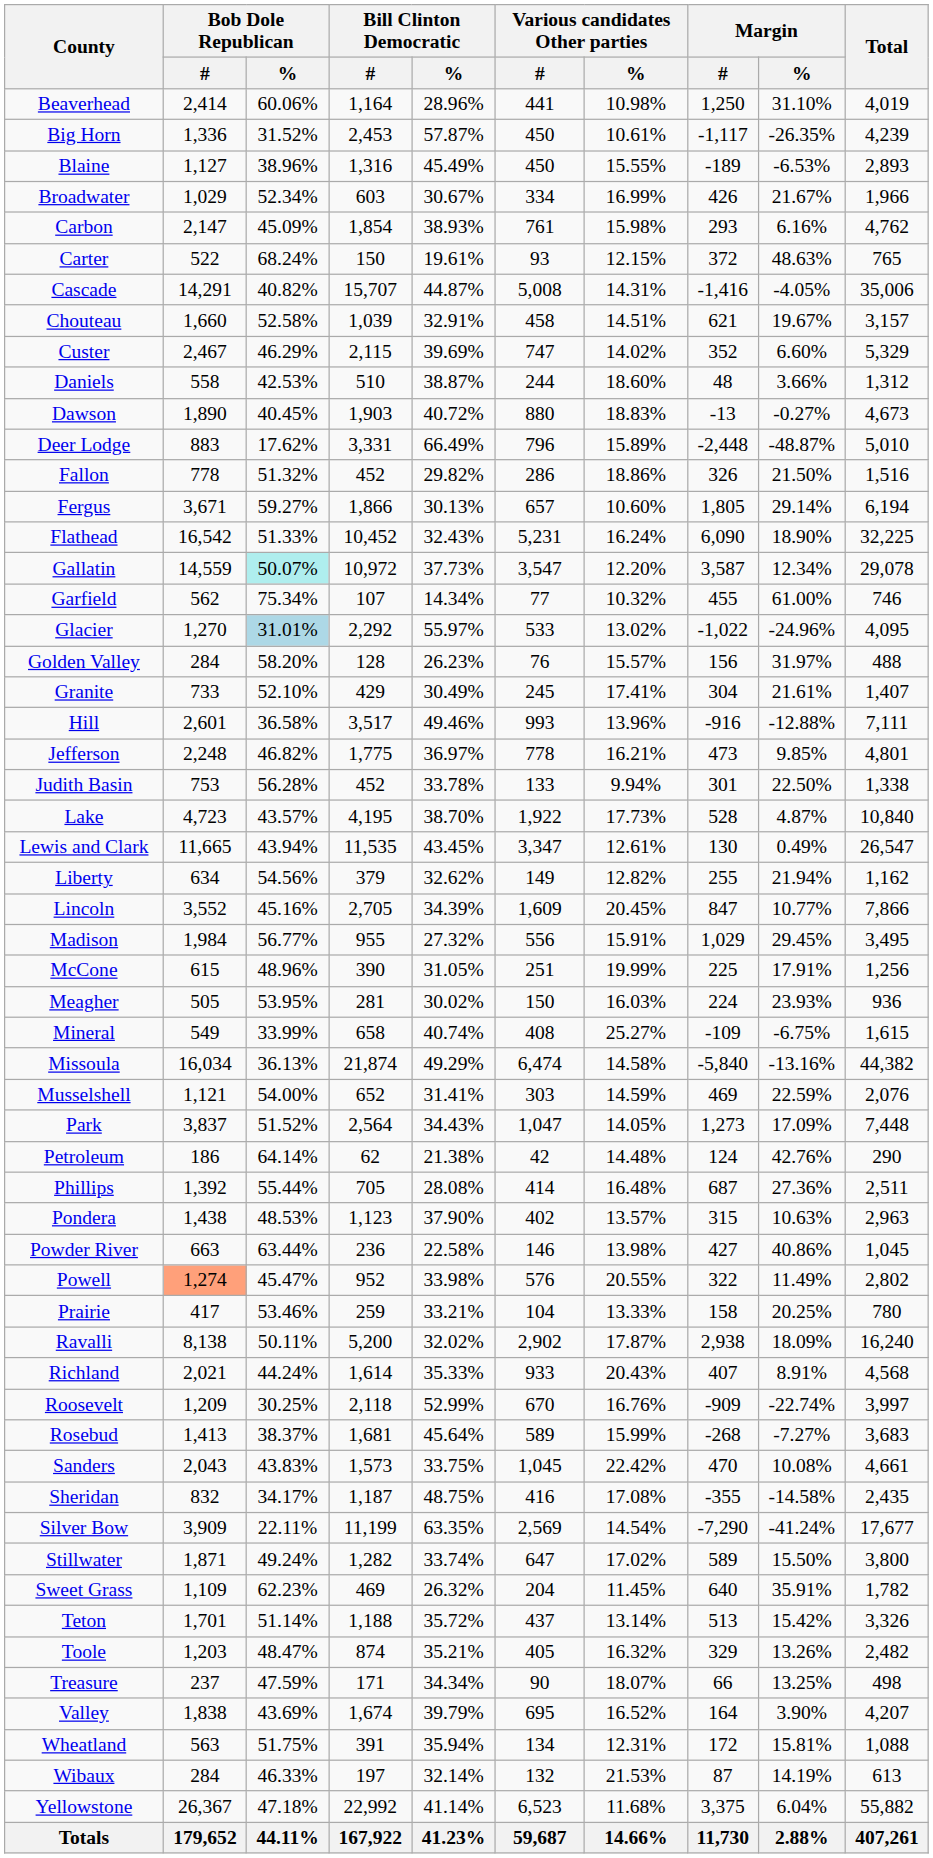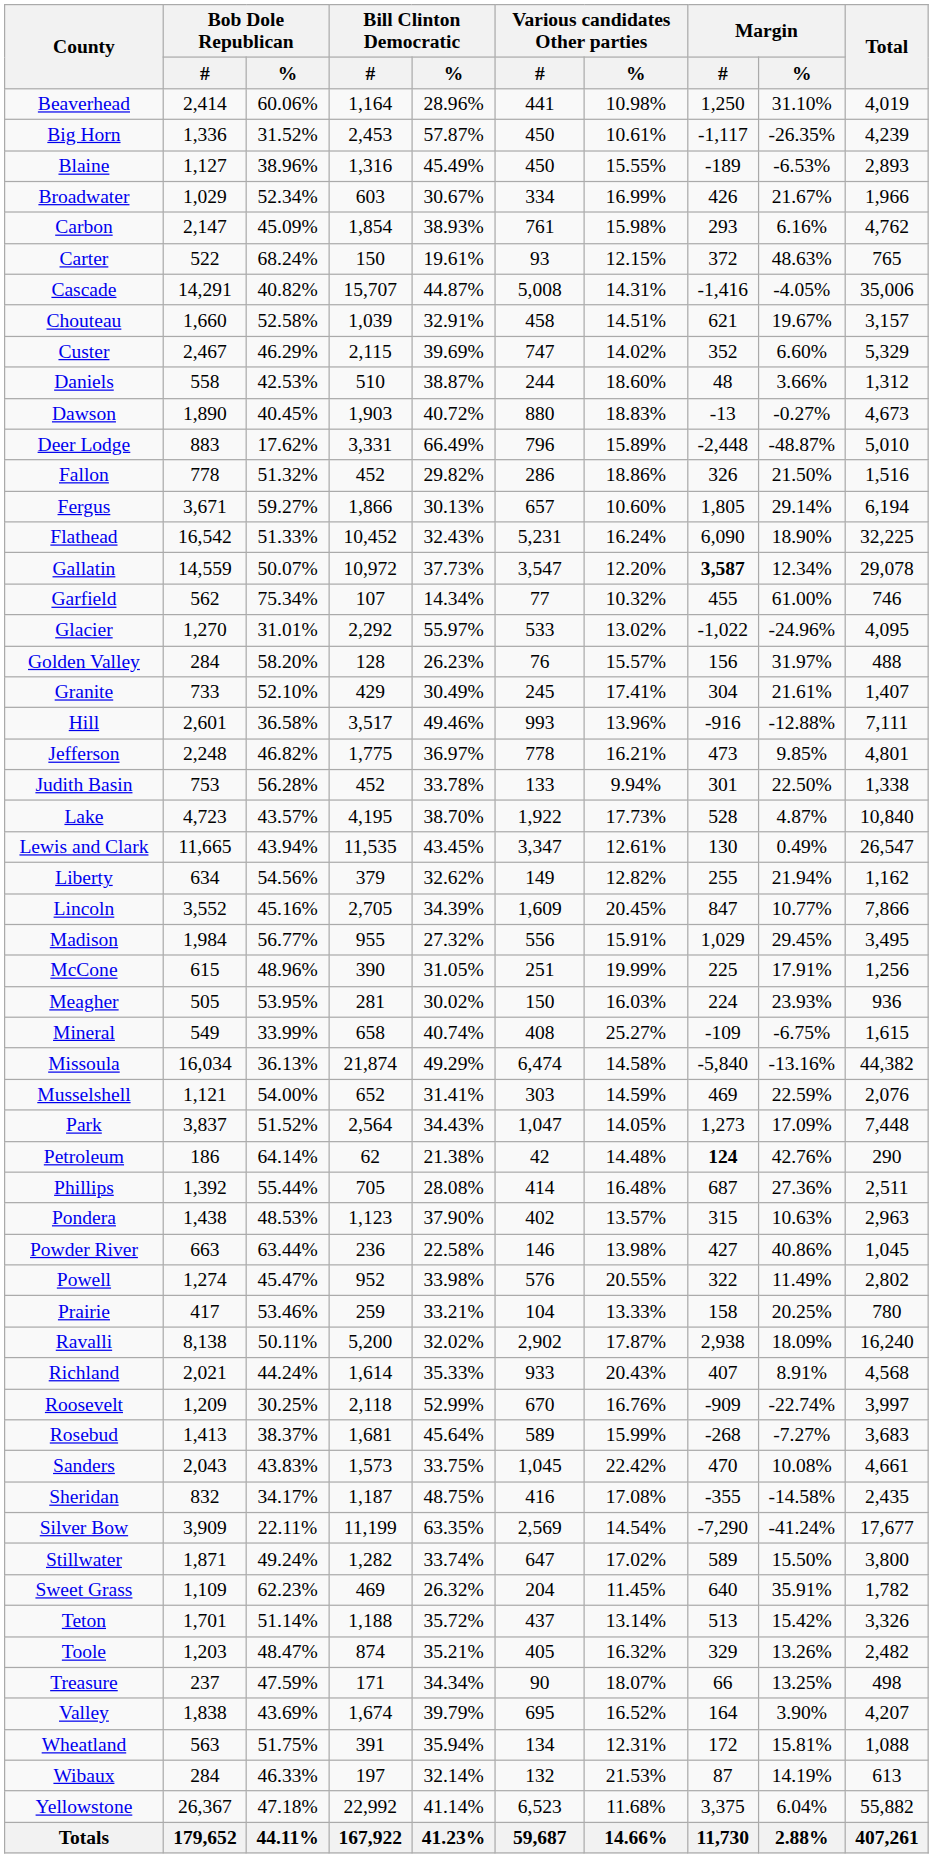(288, 568) paleturquoise background -> (288, 568) no background
(723, 568) normal -> (723, 568) bold
(288, 630) lightblue background -> (288, 630) no background
(723, 1156) normal -> (723, 1156) bold
(205, 1280) lightsalmon background -> (205, 1280) no background
